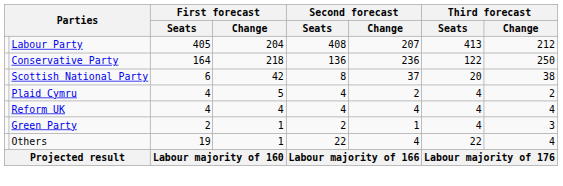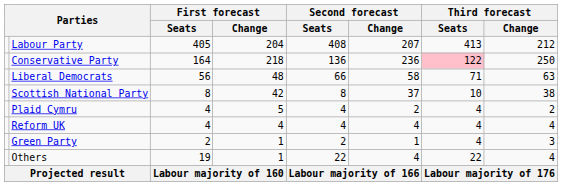(473, 61) no background -> (473, 61) pink background
+ row: (62, 77)
(208, 77) 6 -> (208, 93) 8
(476, 77) 20 -> (476, 93) 10
